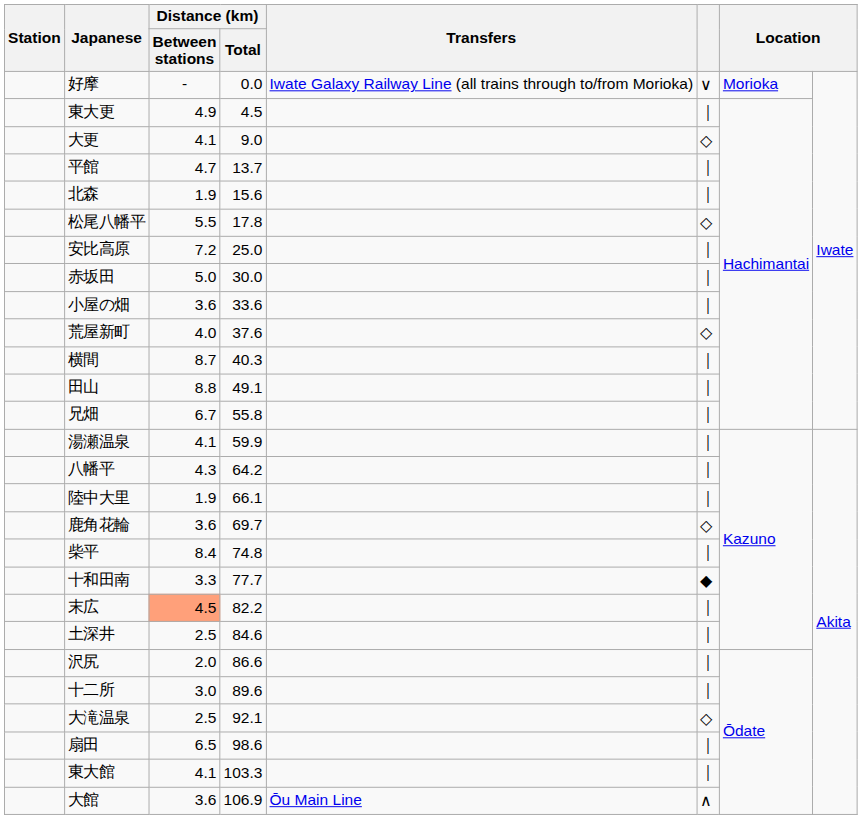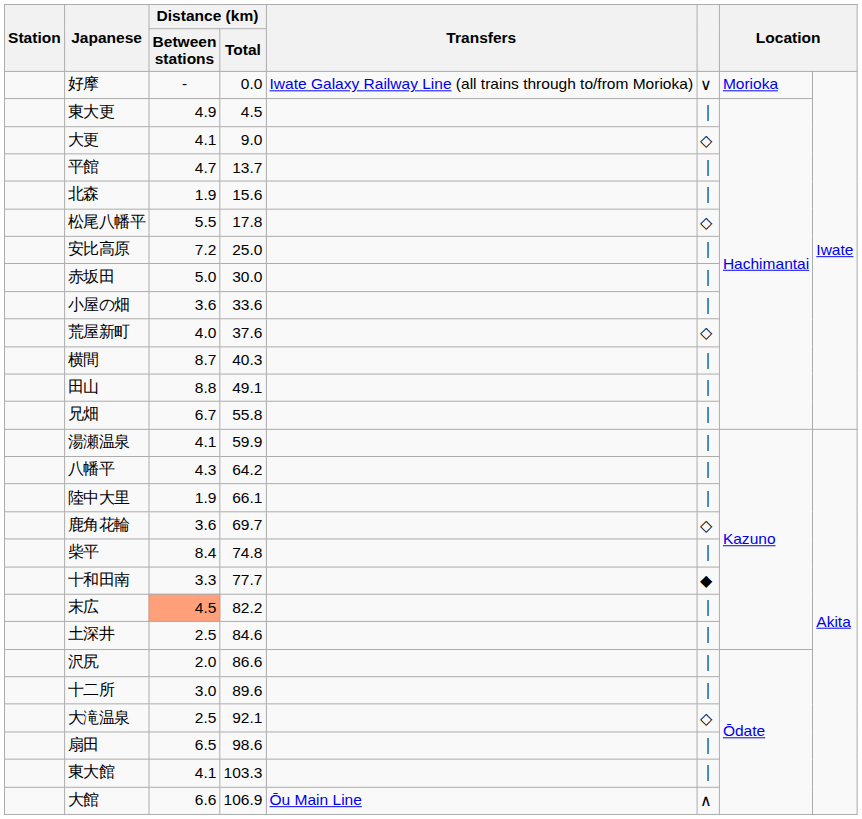(206, 800) 3.6 -> (206, 800) 6.6
